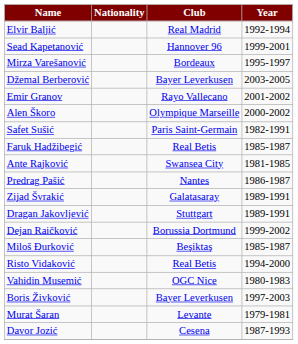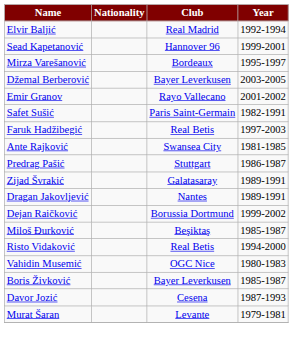- row: (31, 113)
(267, 146) 1985-1987 -> (263, 130) 1997-2003
(194, 180) Nantes -> (192, 163) Stuttgart
(194, 213) Stuttgart -> (192, 197) Nantes
(267, 297) 1997-2003 -> (263, 280) 1985-1987
rows swapped: (33, 314) <-> (32, 331)
